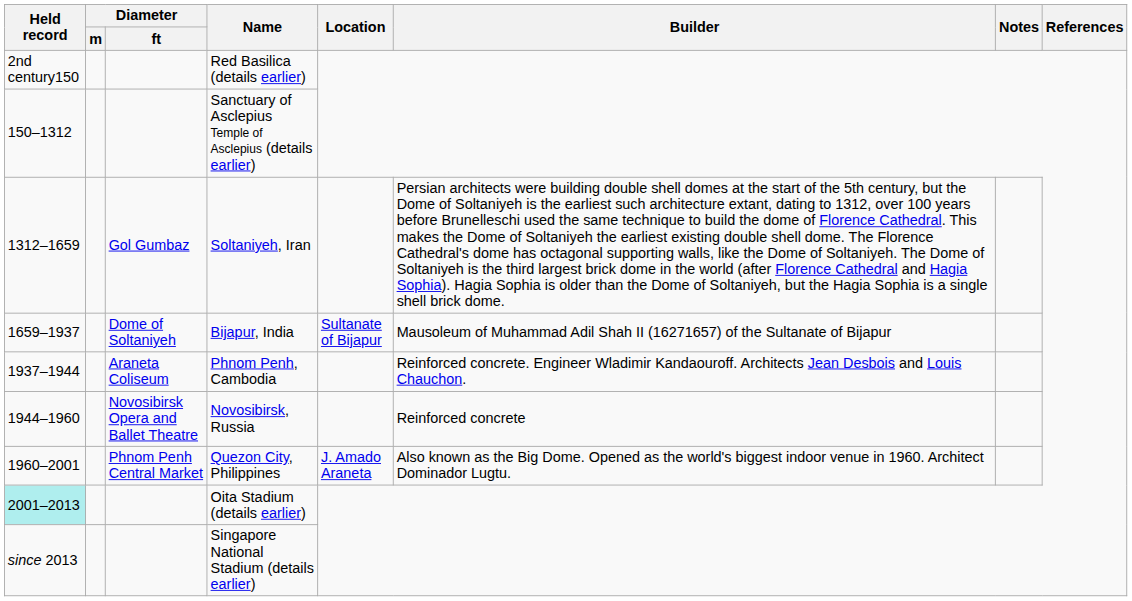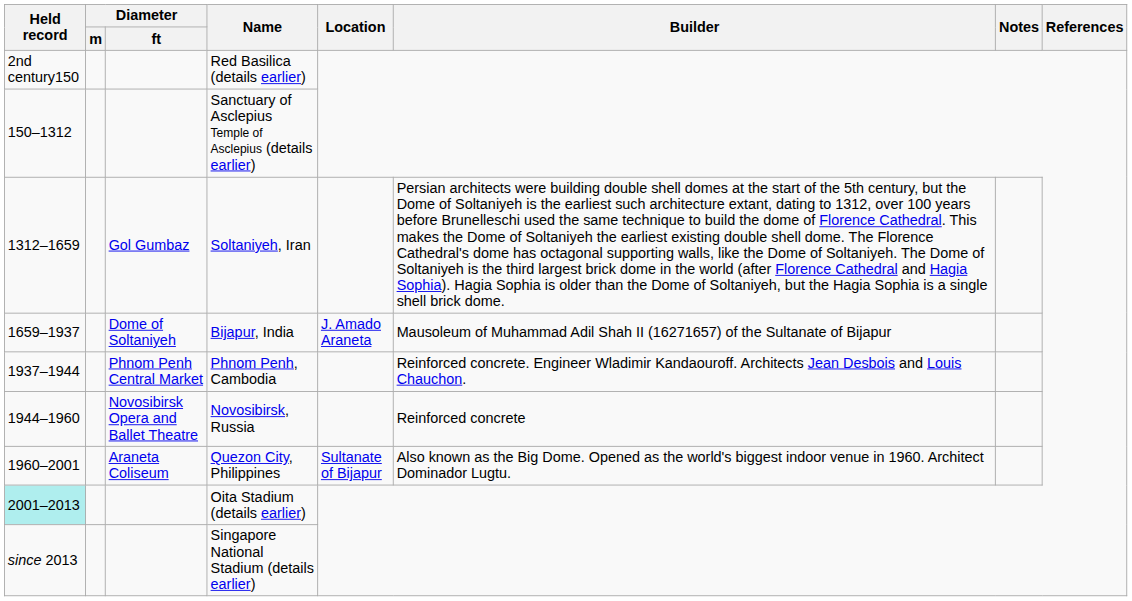(351, 332) Sultanate of Bijapur -> (351, 332) J. Amado Araneta
(139, 371) Araneta Coliseum -> (156, 371) Phnom Penh Central Market
(156, 465) Phnom Penh Central Market -> (139, 465) Araneta Coliseum
(351, 465) J. Amado Araneta -> (351, 465) Sultanate of Bijapur
